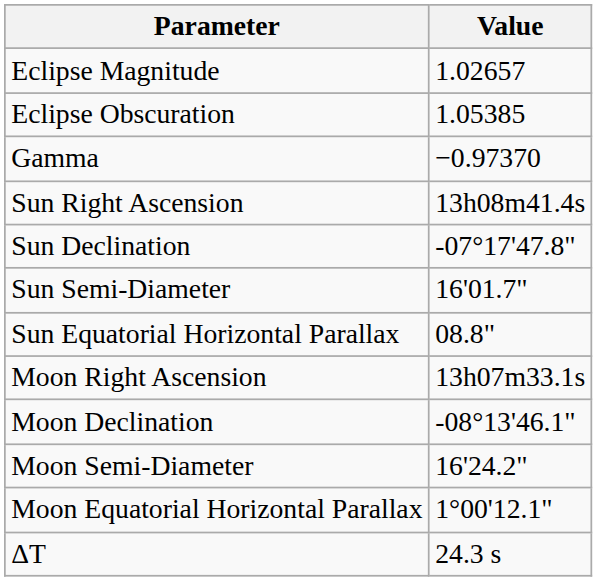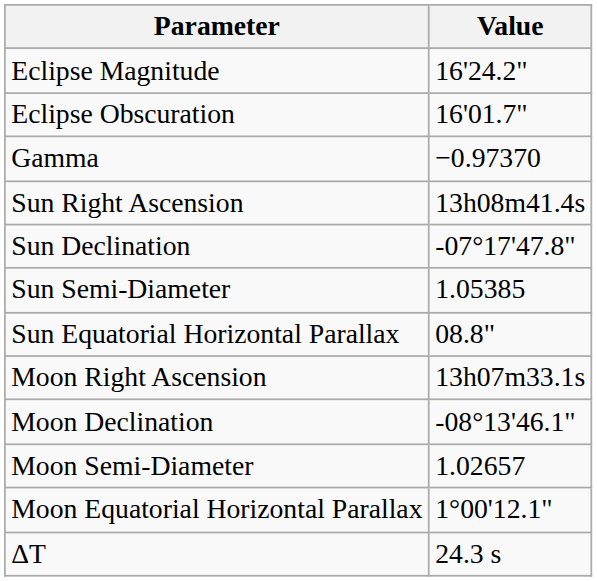(480, 70) 1.02657 -> (481, 70) 16'24.2"
(480, 114) 1.05385 -> (481, 114) 16'01.7"
(481, 289) 16'01.7" -> (480, 289) 1.05385
(481, 465) 16'24.2" -> (480, 465) 1.02657
